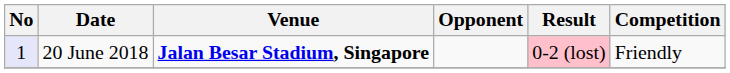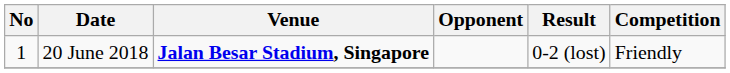(21, 51) lavender background -> (21, 51) no background
(569, 51) pink background -> (569, 51) no background
